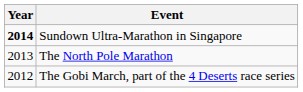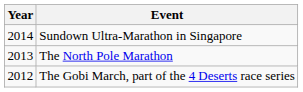(20, 35) bold -> (20, 35) normal
